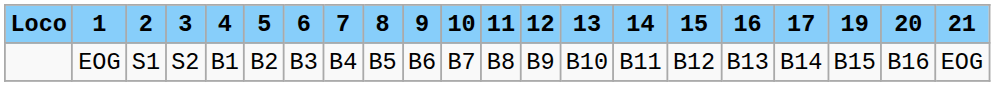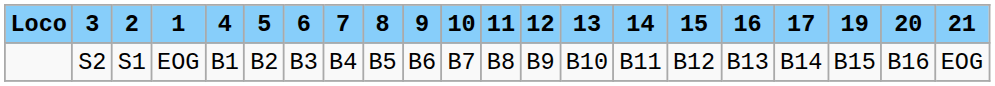columns swapped: (99, 24) <-> (185, 24)
